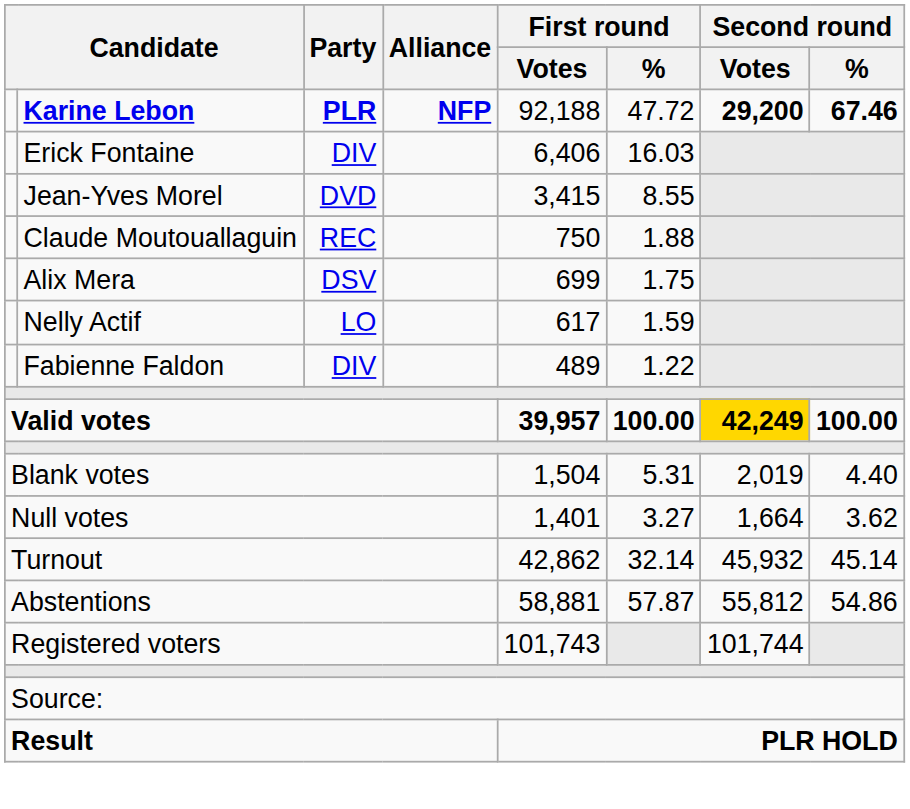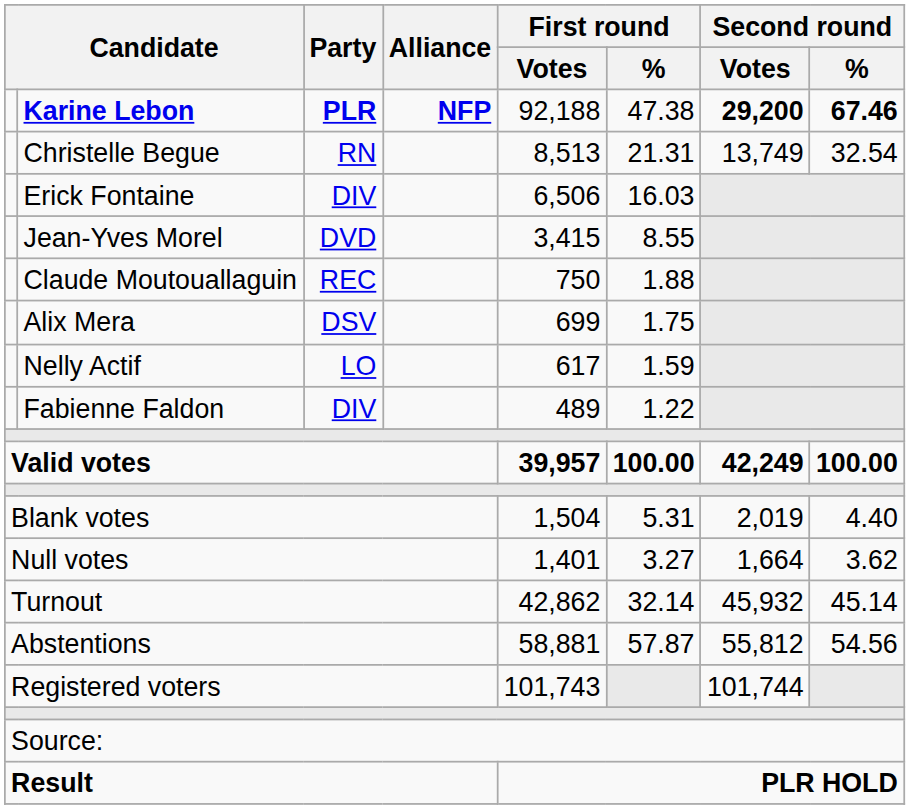(661, 111) 47.72 -> (661, 111) 47.38
+ row: (122, 153)
(567, 153) 6,406 -> (567, 196) 6,506
(763, 420) gold background -> (763, 462) no background
(864, 602) 54.86 -> (864, 644) 54.56
